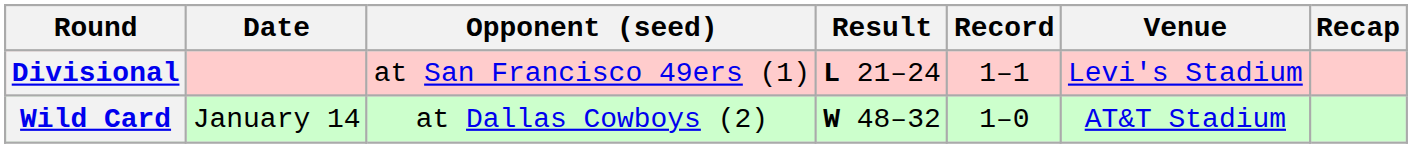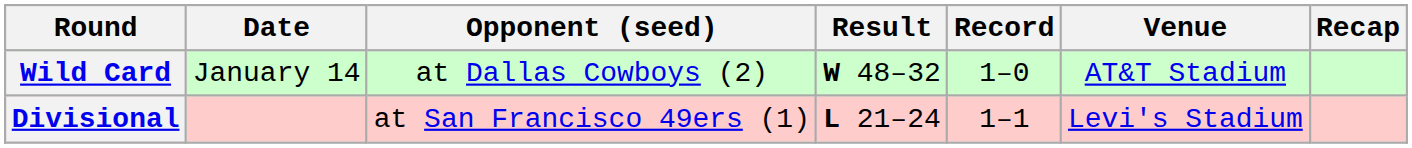rows swapped: (96, 119) <-> (96, 73)
